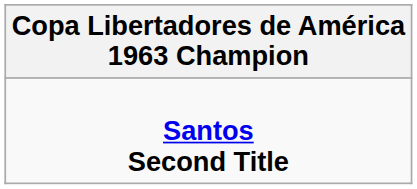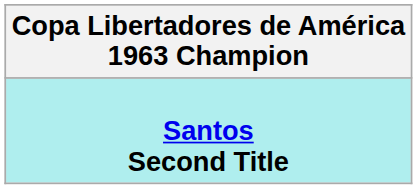(208, 145) no background -> (208, 145) paleturquoise background
